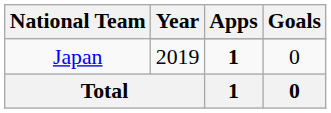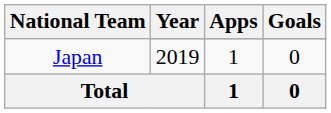(233, 56) bold -> (233, 56) normal
